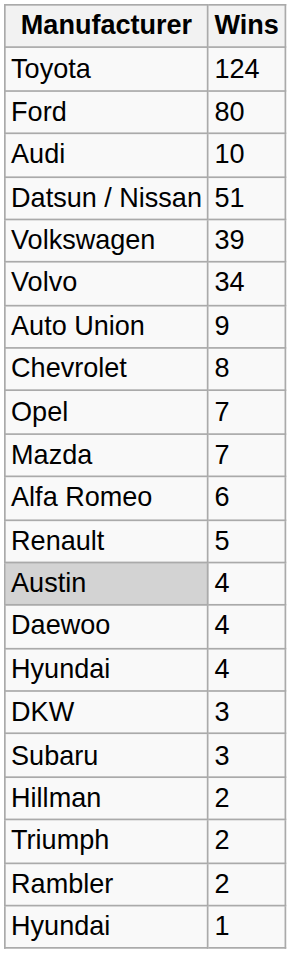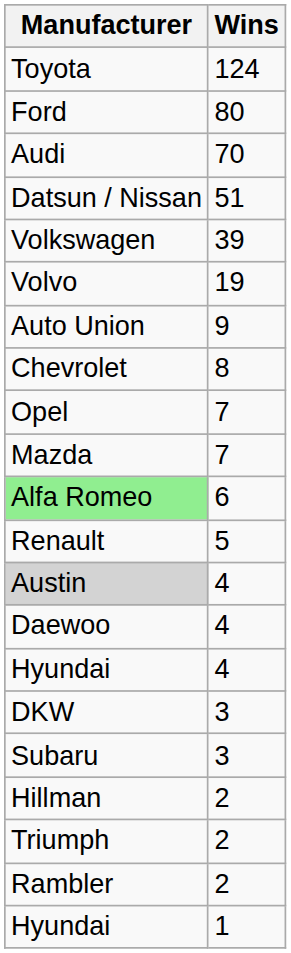(229, 154) 10 -> (229, 154) 70
(229, 283) 34 -> (229, 283) 19
(82, 497) no background -> (82, 497) lightgreen background
